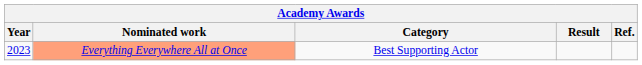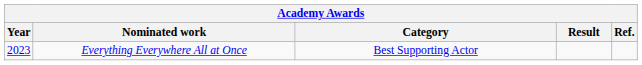(164, 50) lightsalmon background -> (164, 50) no background
